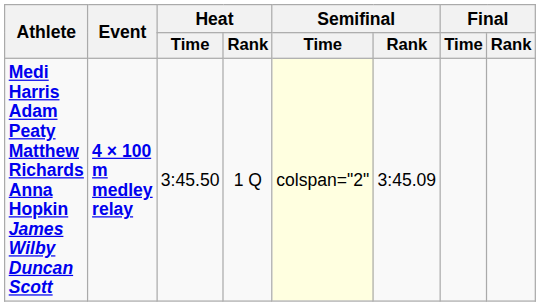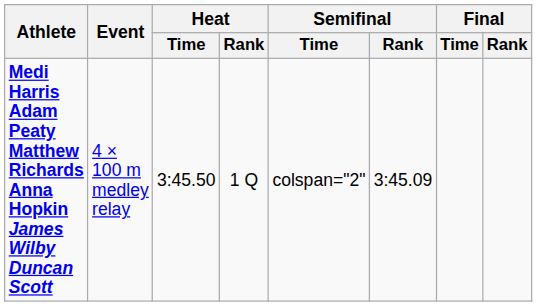(122, 180) bold -> (120, 180) normal
(323, 180) lightyellow background -> (319, 180) no background
